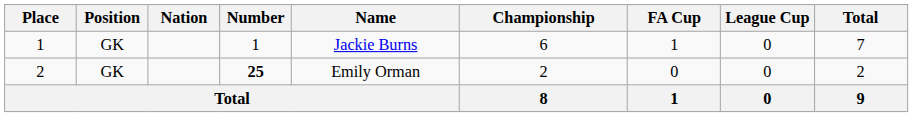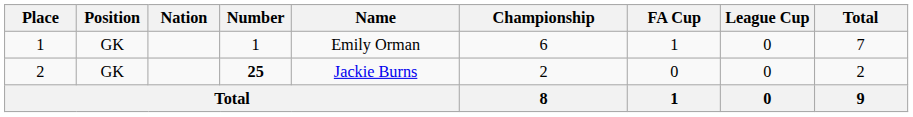(376, 44) Jackie Burns -> (376, 44) Emily Orman
(376, 71) Emily Orman -> (376, 71) Jackie Burns
